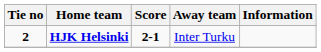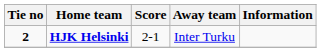(151, 36) bold -> (151, 36) normal
